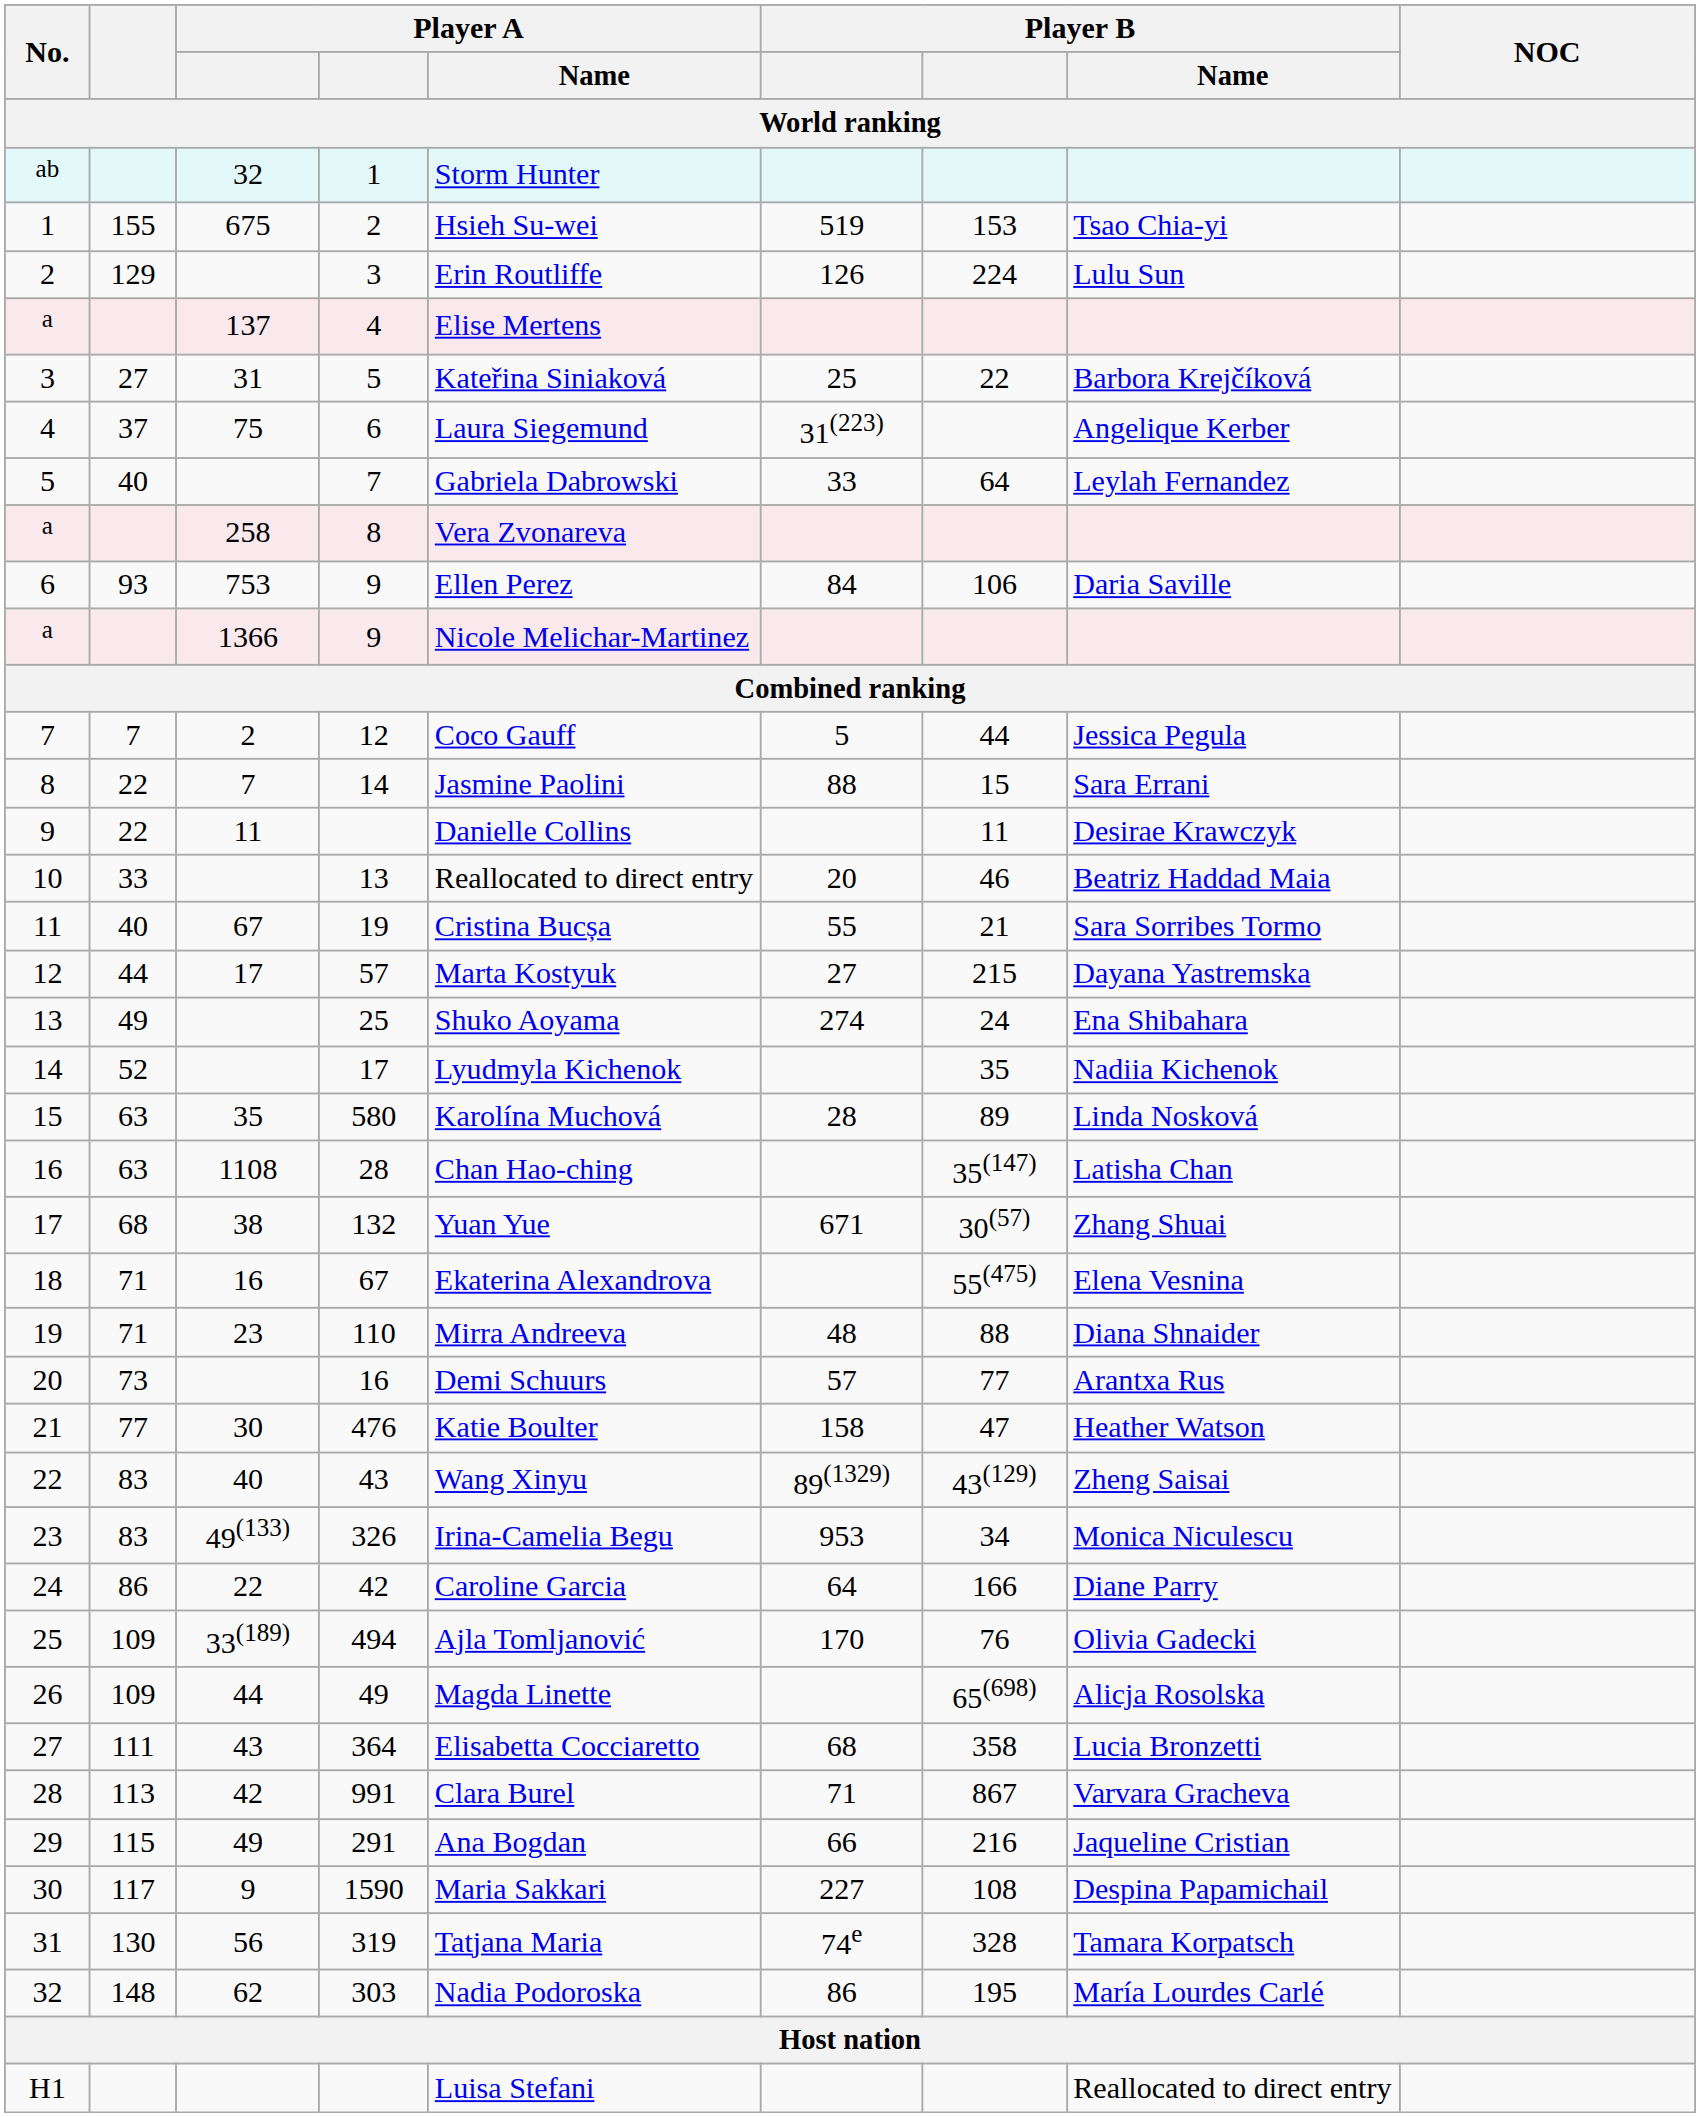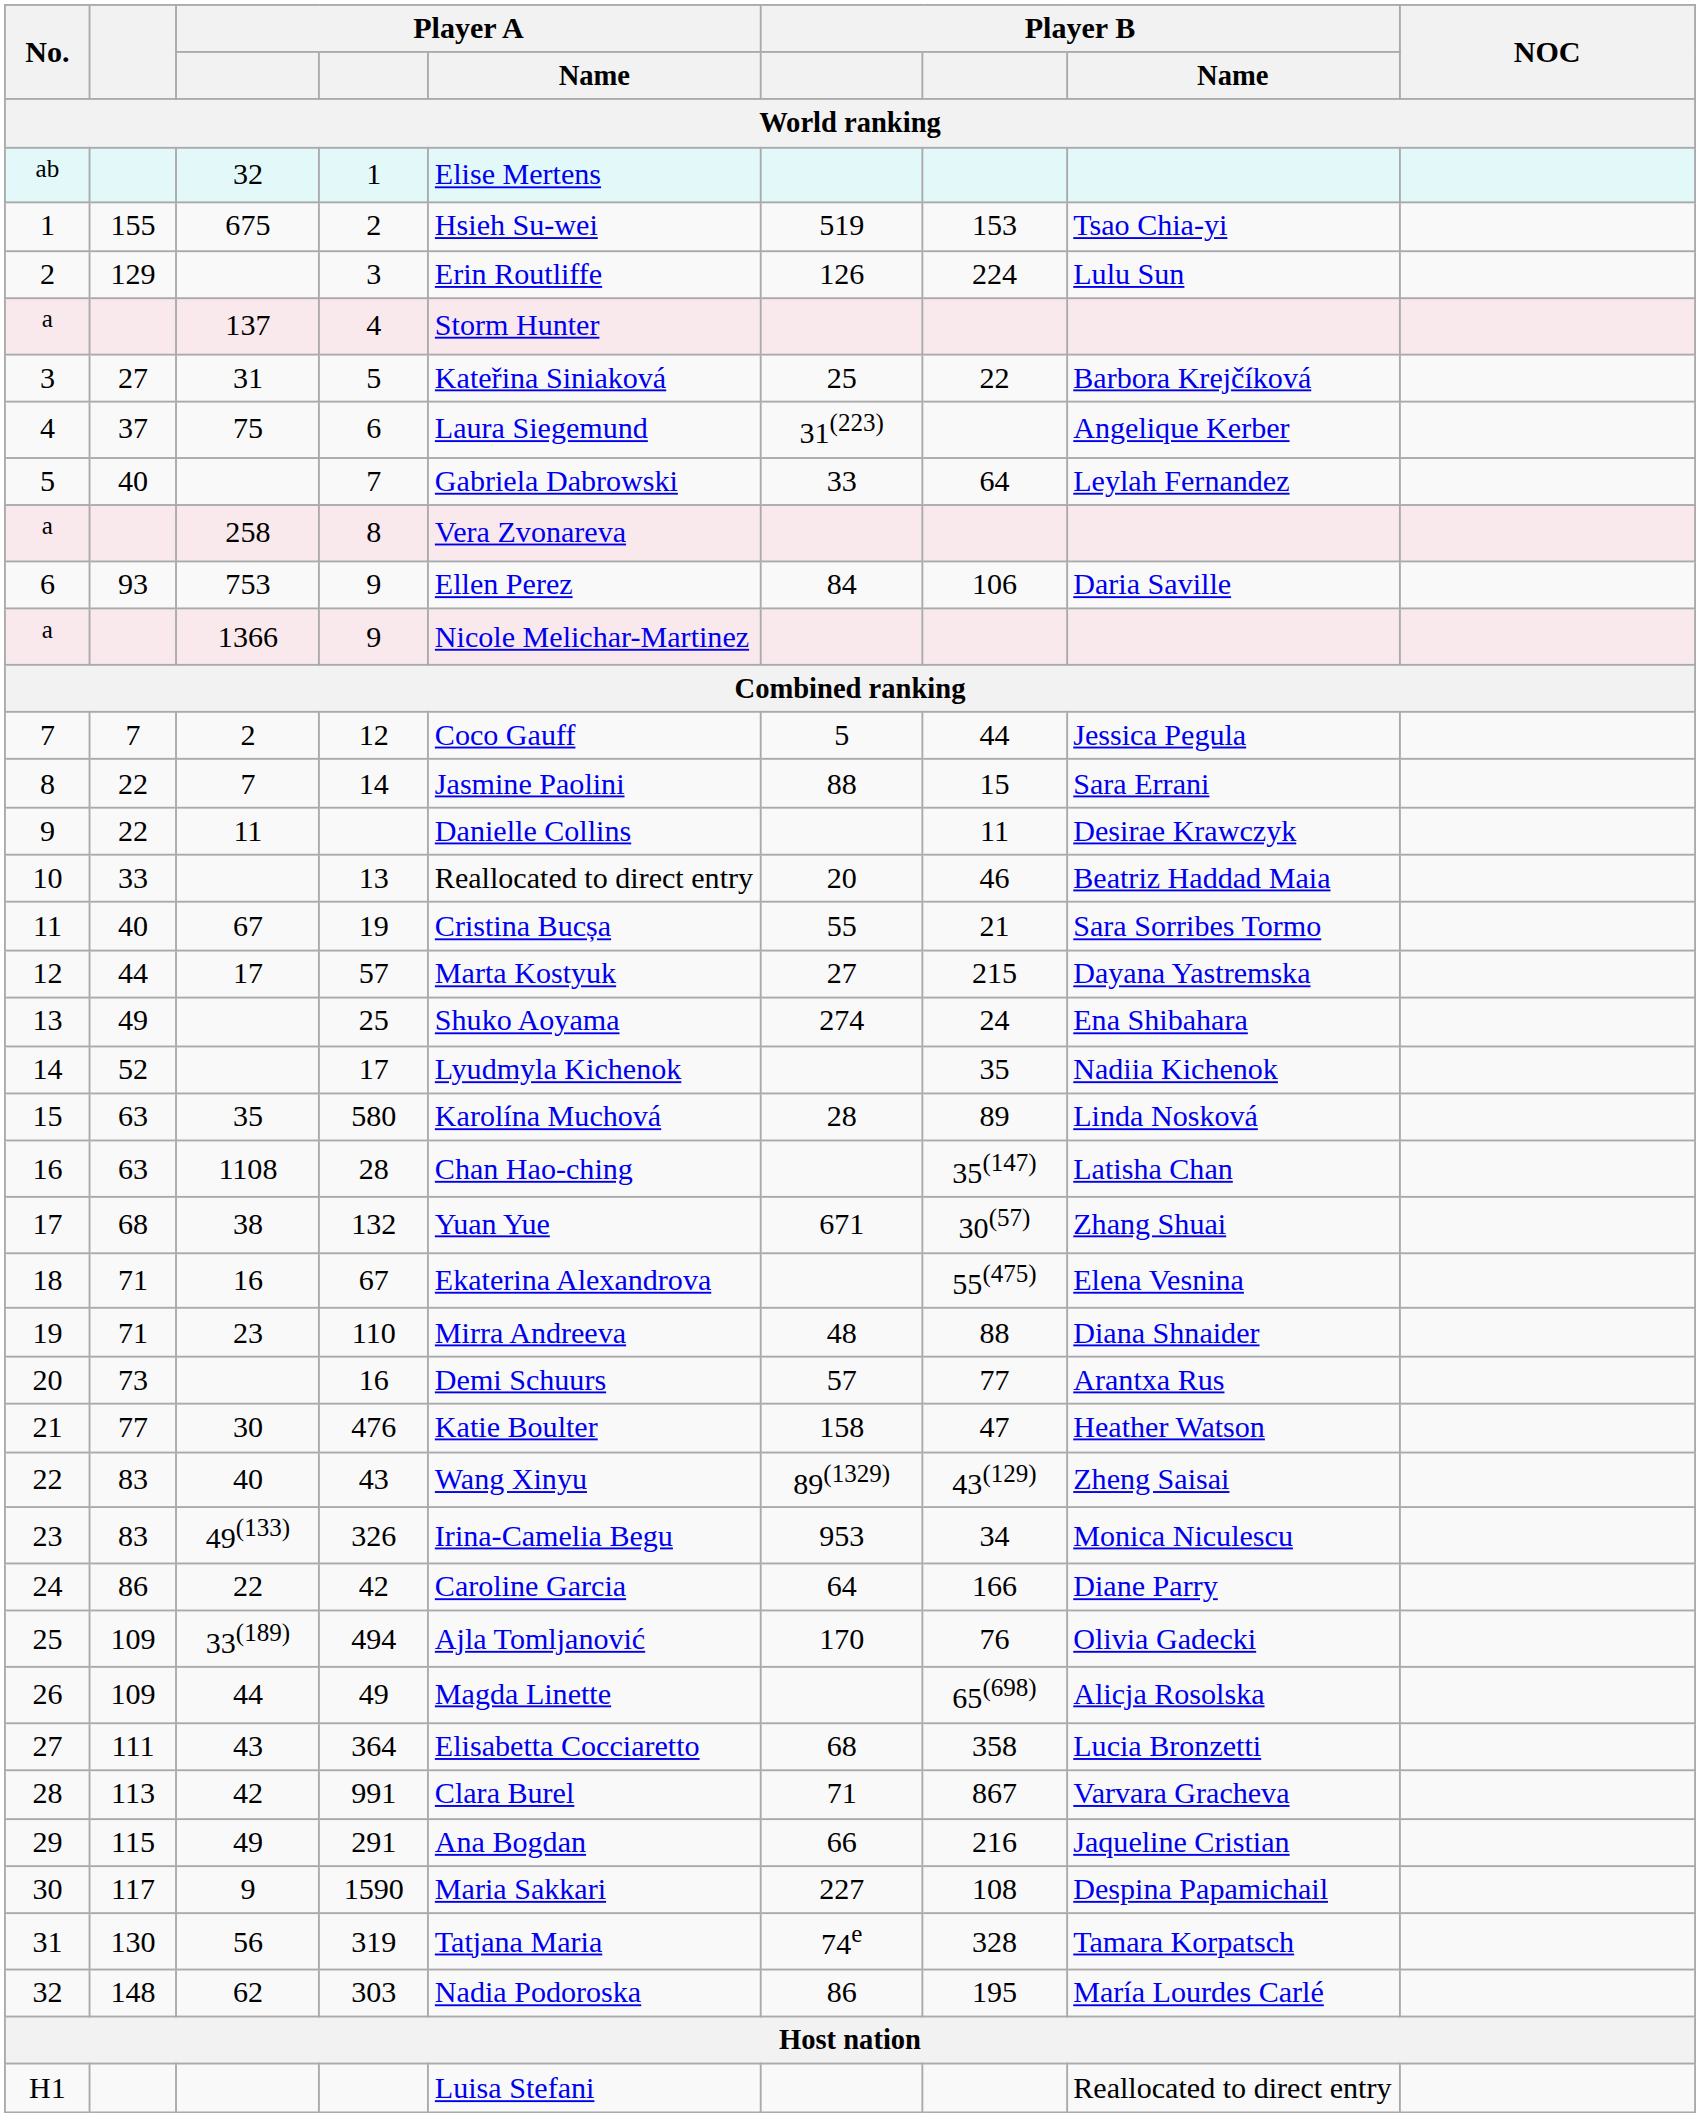(517, 174) Storm Hunter -> (518, 174) Elise Mertens
(518, 325) Elise Mertens -> (517, 325) Storm Hunter
